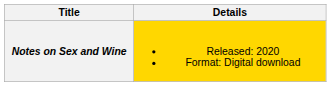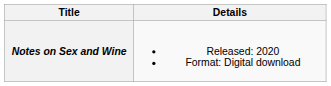(230, 57) gold background -> (230, 57) no background
